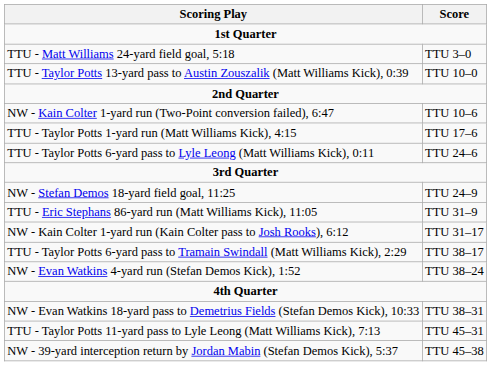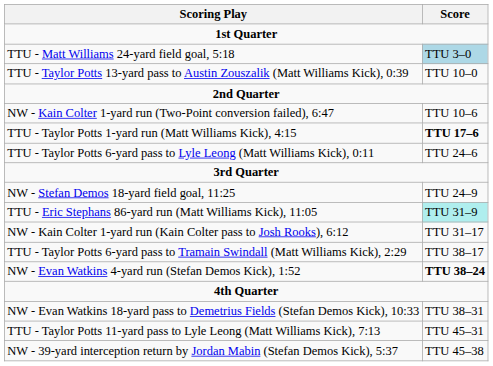(448, 53) no background -> (448, 53) lightblue background
(451, 133) normal -> (452, 133) bold
(451, 212) no background -> (451, 212) paleturquoise background
(454, 271) normal -> (455, 271) bold
